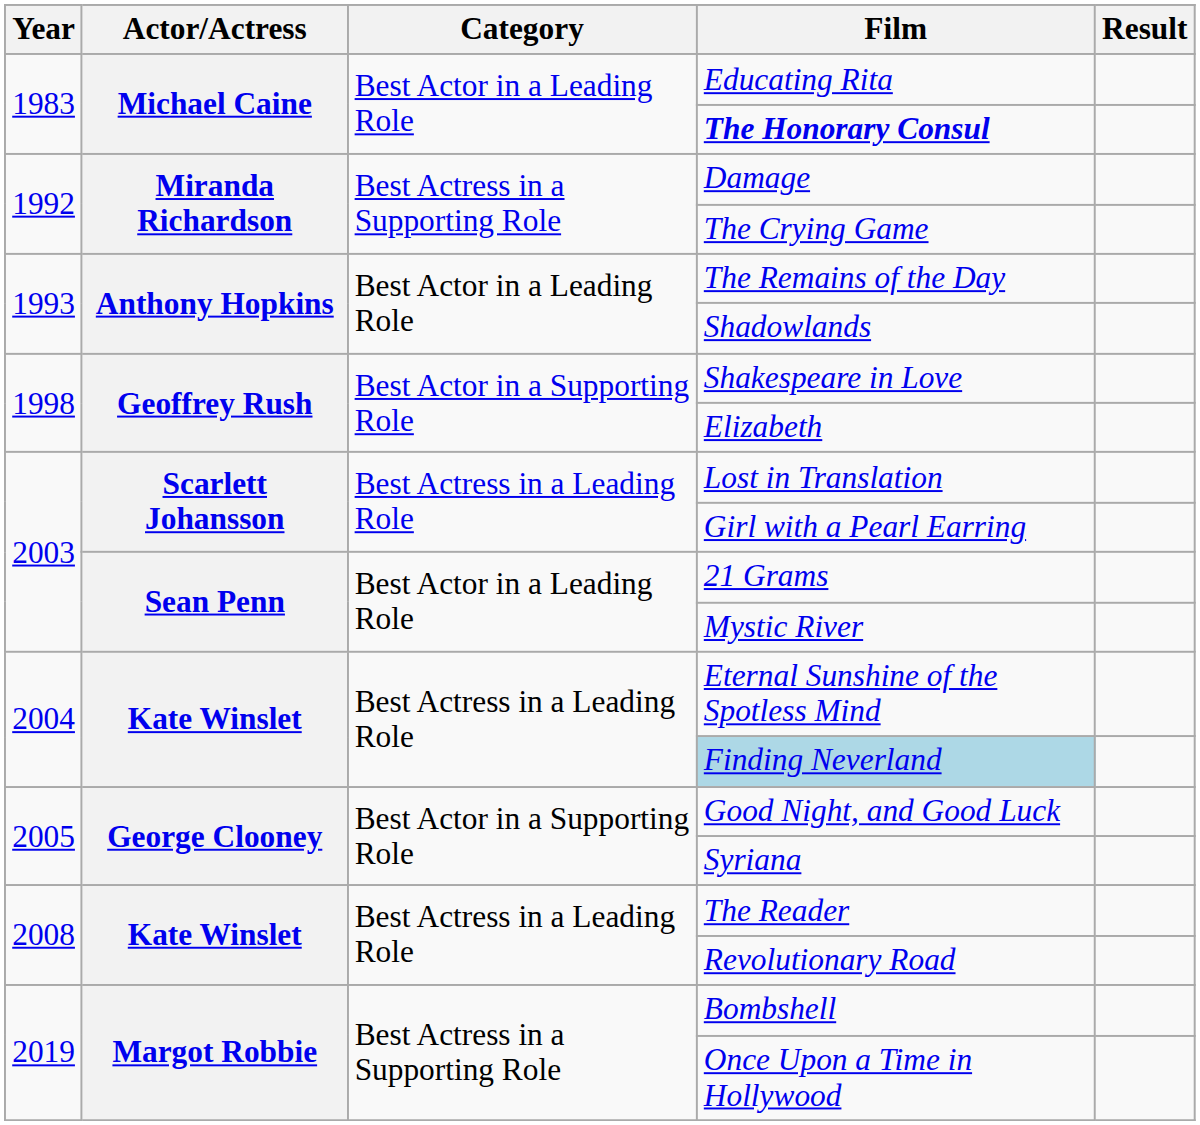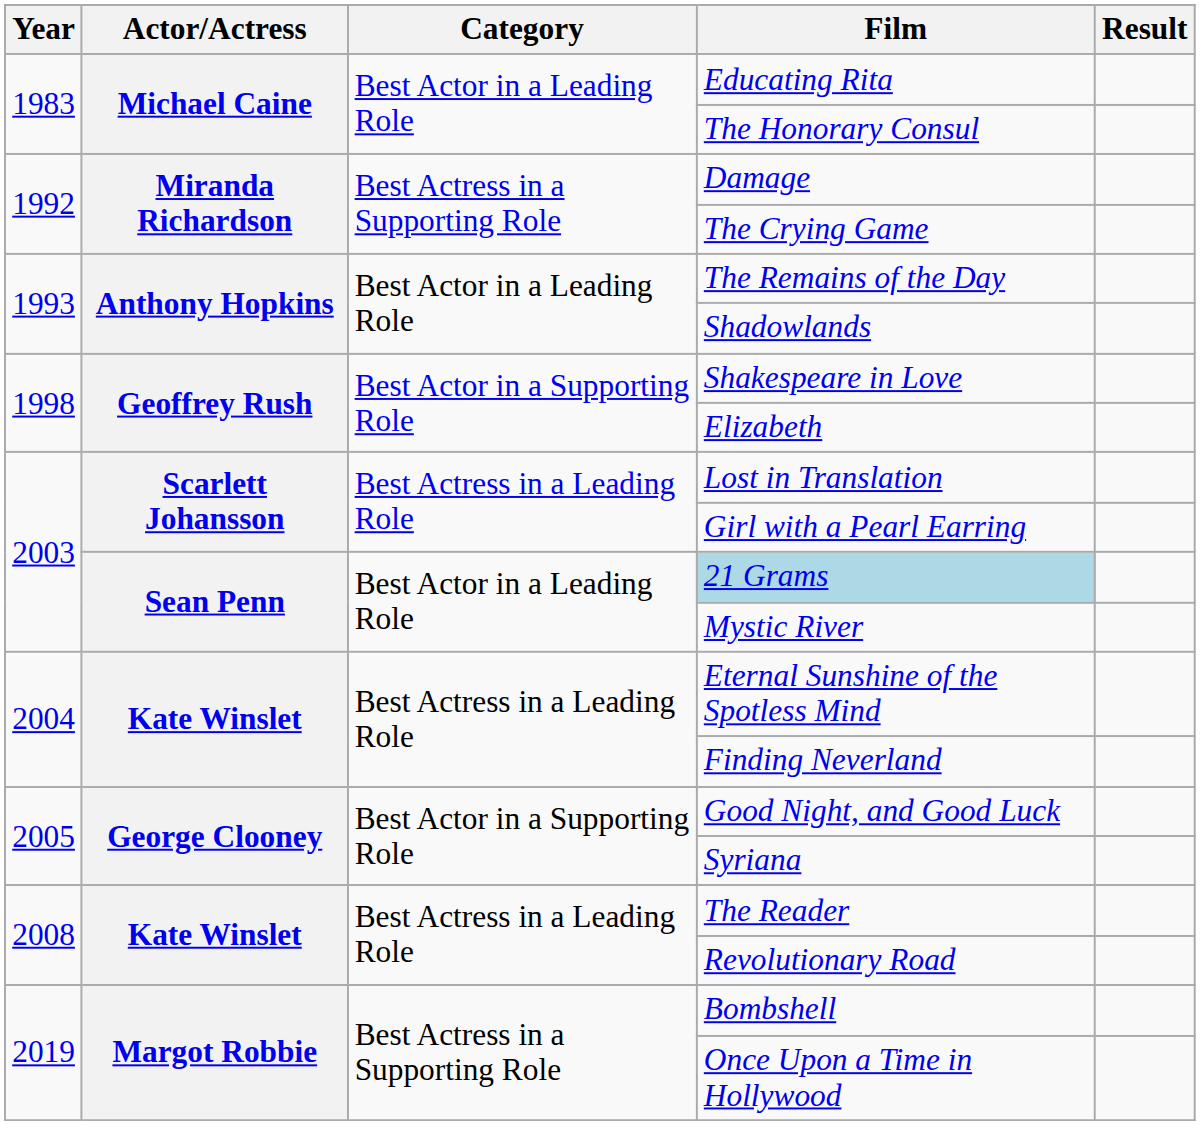(847, 128) bold -> (841, 128) normal
(766, 576) no background -> (766, 576) lightblue background
(823, 760) lightblue background -> (823, 760) no background
